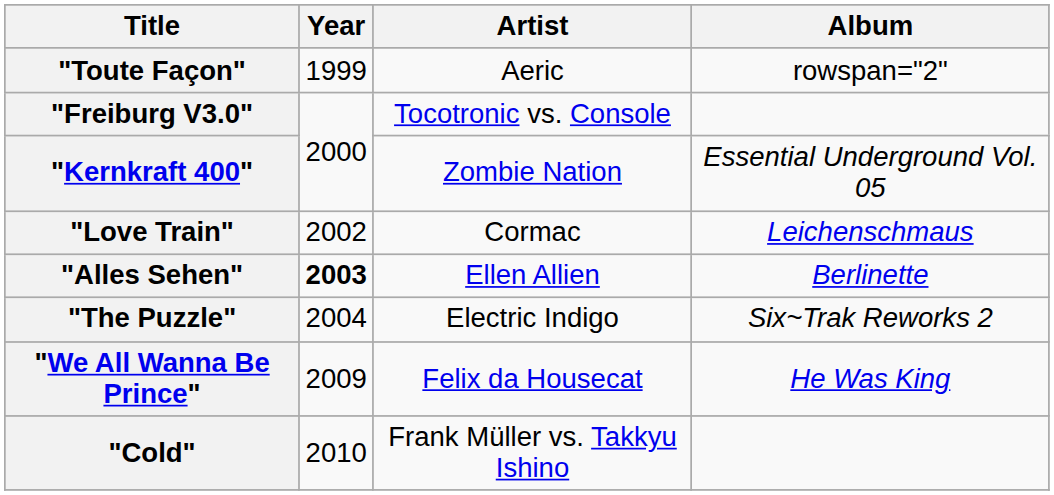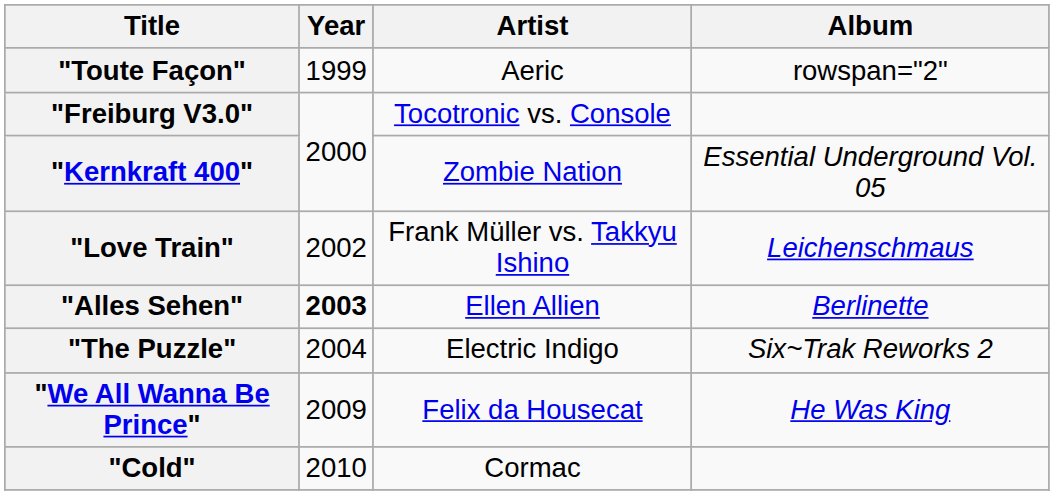(532, 231) Cormac -> (532, 247) Frank Müller vs. Takkyu Ishino
(532, 452) Frank Müller vs. Takkyu Ishino -> (532, 468) Cormac
